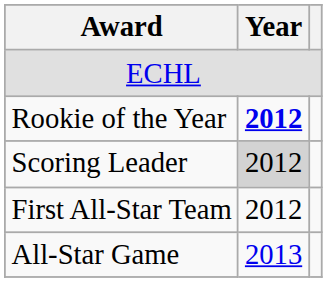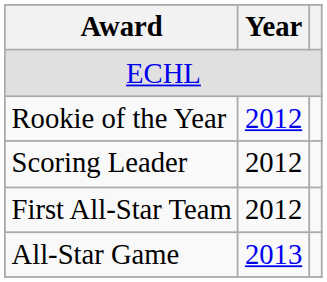(274, 118) bold -> (274, 118) normal
(274, 163) lightgrey background -> (274, 163) no background
